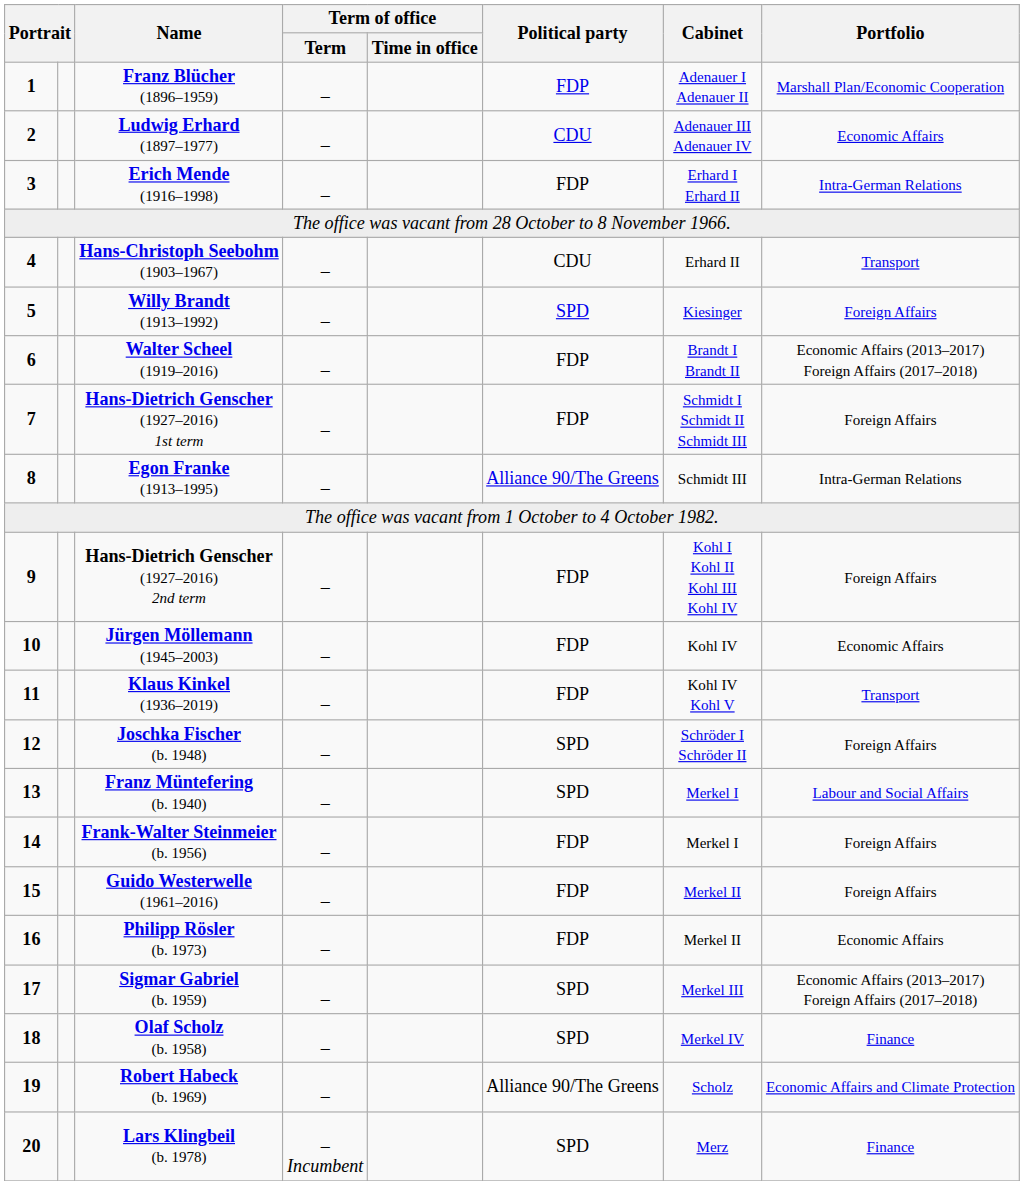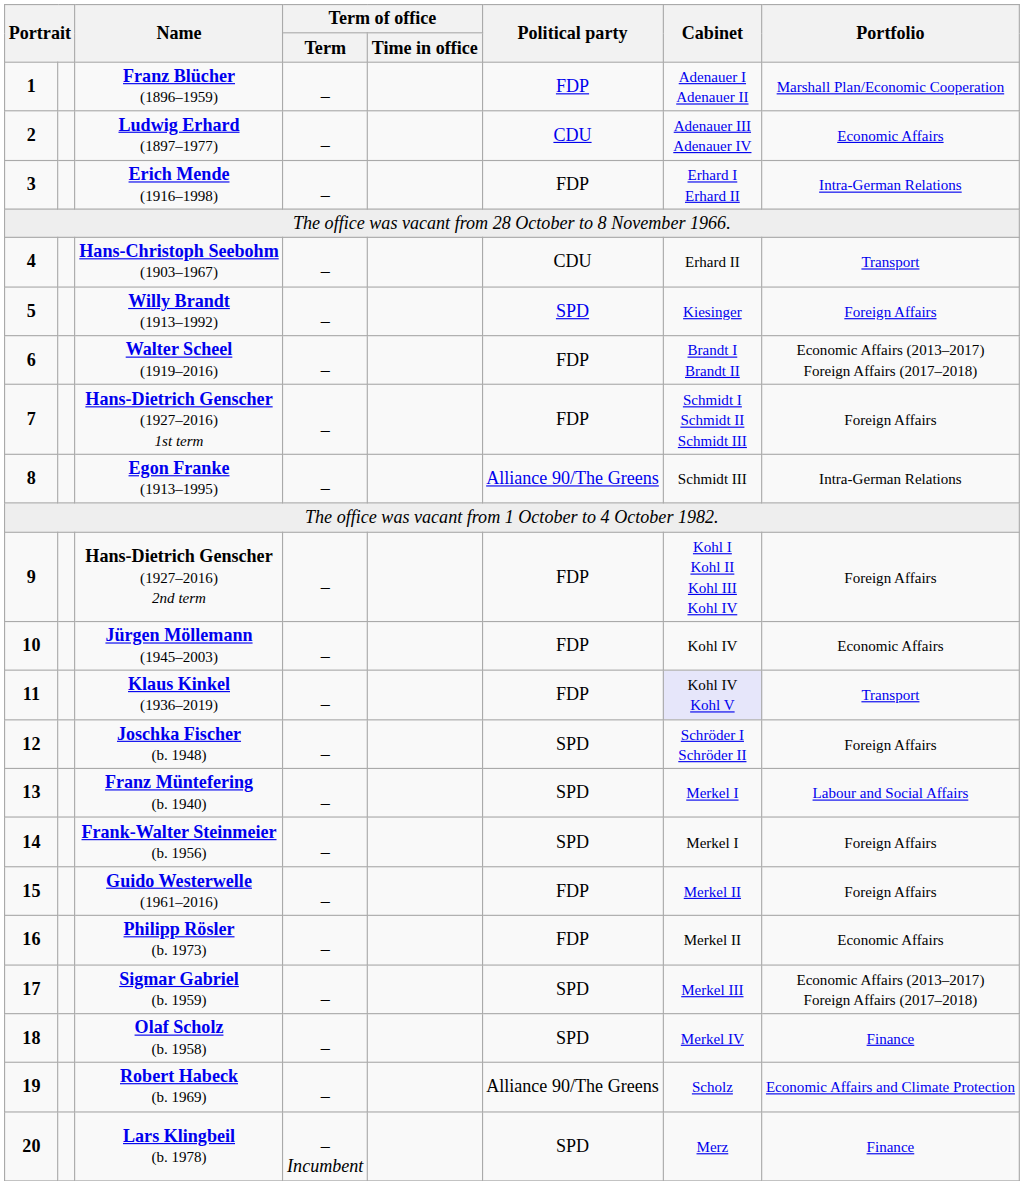(712, 695) no background -> (712, 695) lavender background
(573, 841) FDP -> (573, 841) SPD
